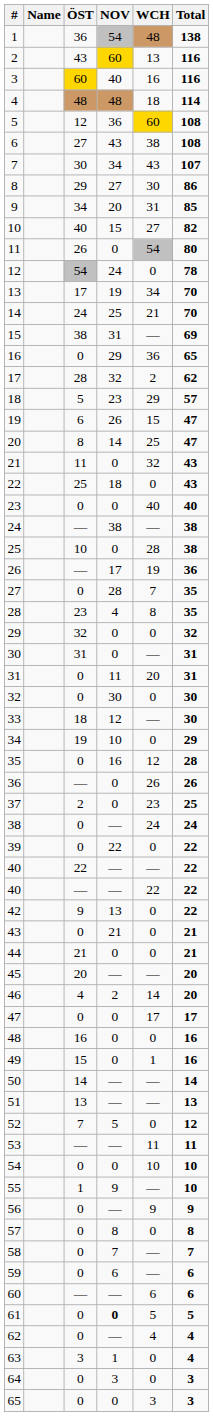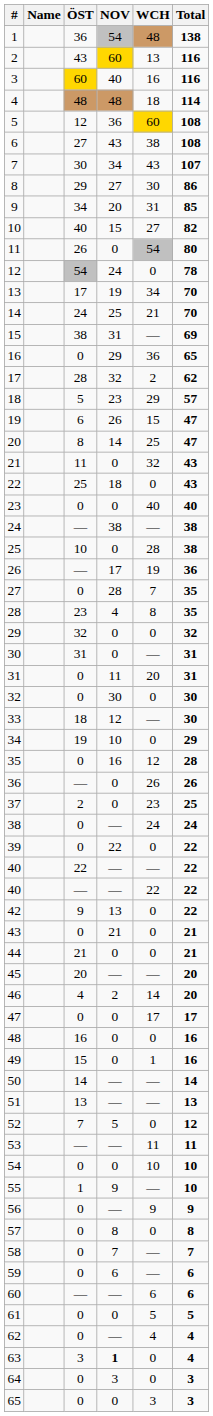(115, 1315) bold -> (115, 1315) normal
(115, 1358) normal -> (115, 1358) bold
